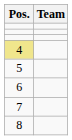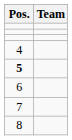(19, 49) khaki background -> (19, 49) no background
(19, 68) normal -> (19, 68) bold
